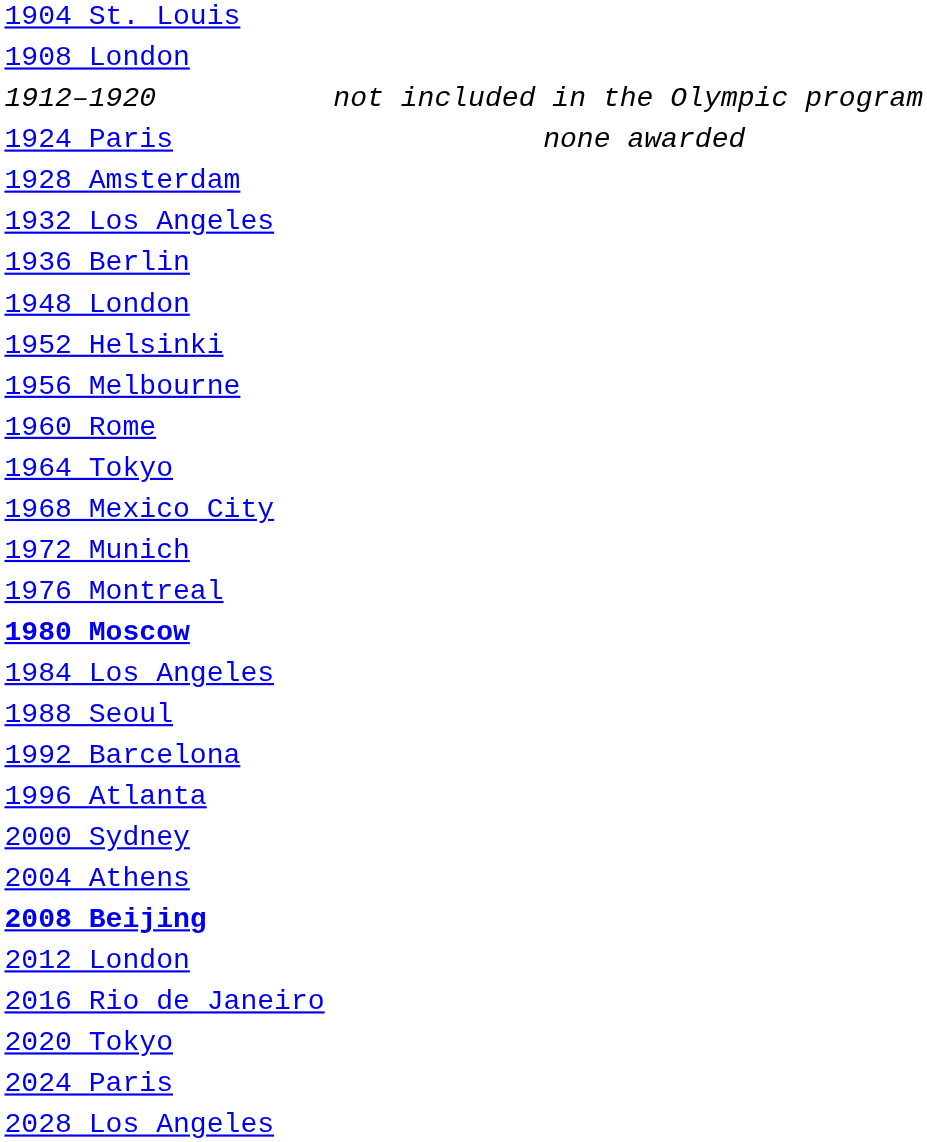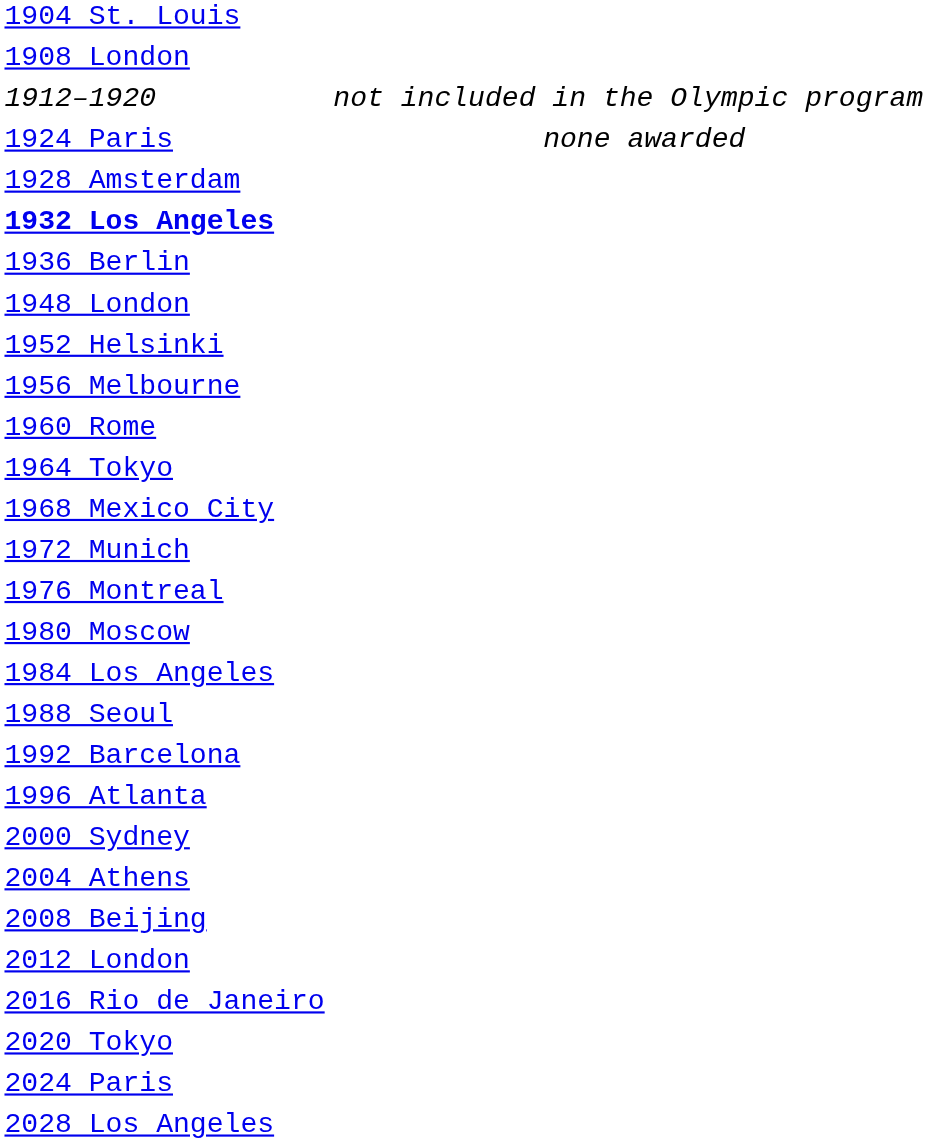(139, 222) normal -> (139, 222) bold
(97, 632) bold -> (97, 632) normal
(106, 920) bold -> (106, 920) normal
